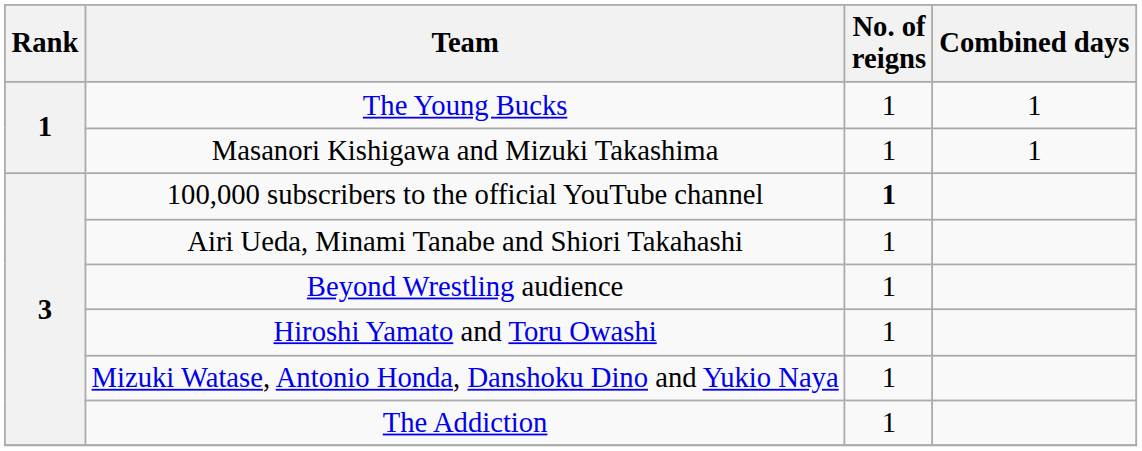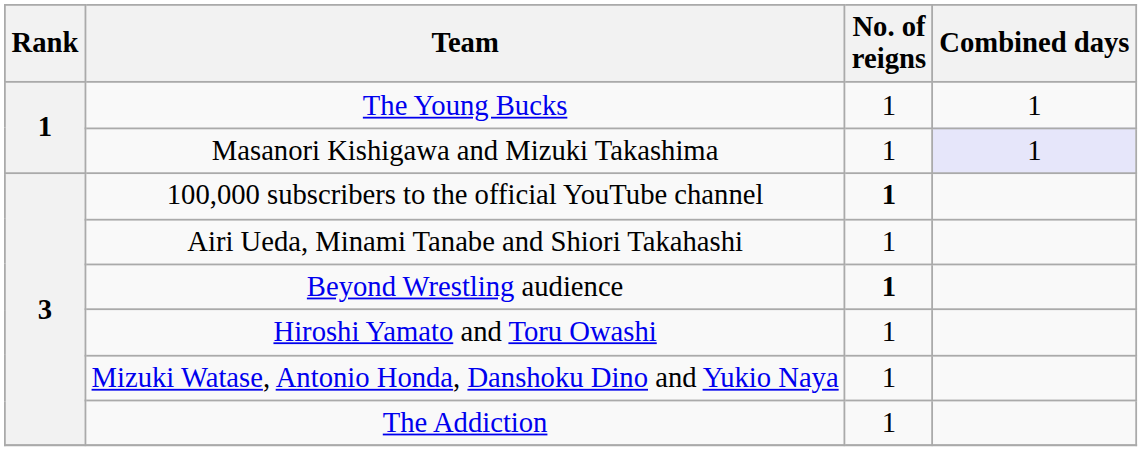(1034, 150) no background -> (1034, 150) lavender background
(889, 286) normal -> (889, 286) bold
